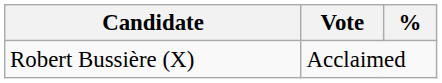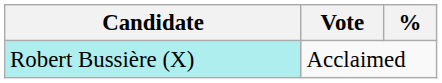(102, 58) no background -> (102, 58) paleturquoise background
